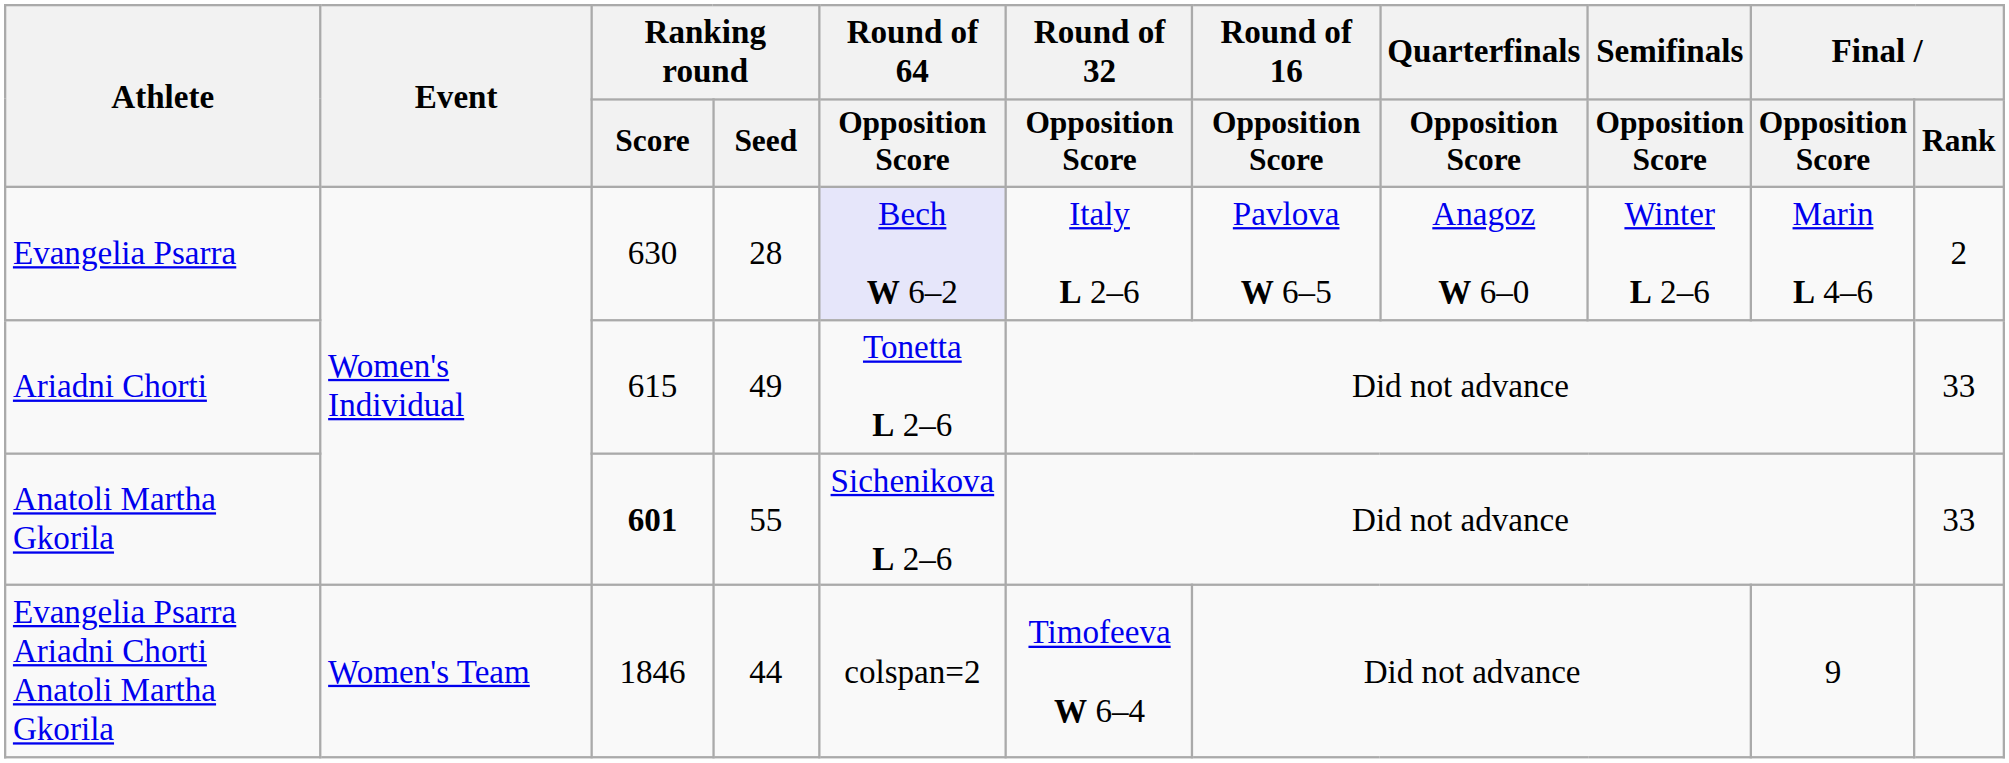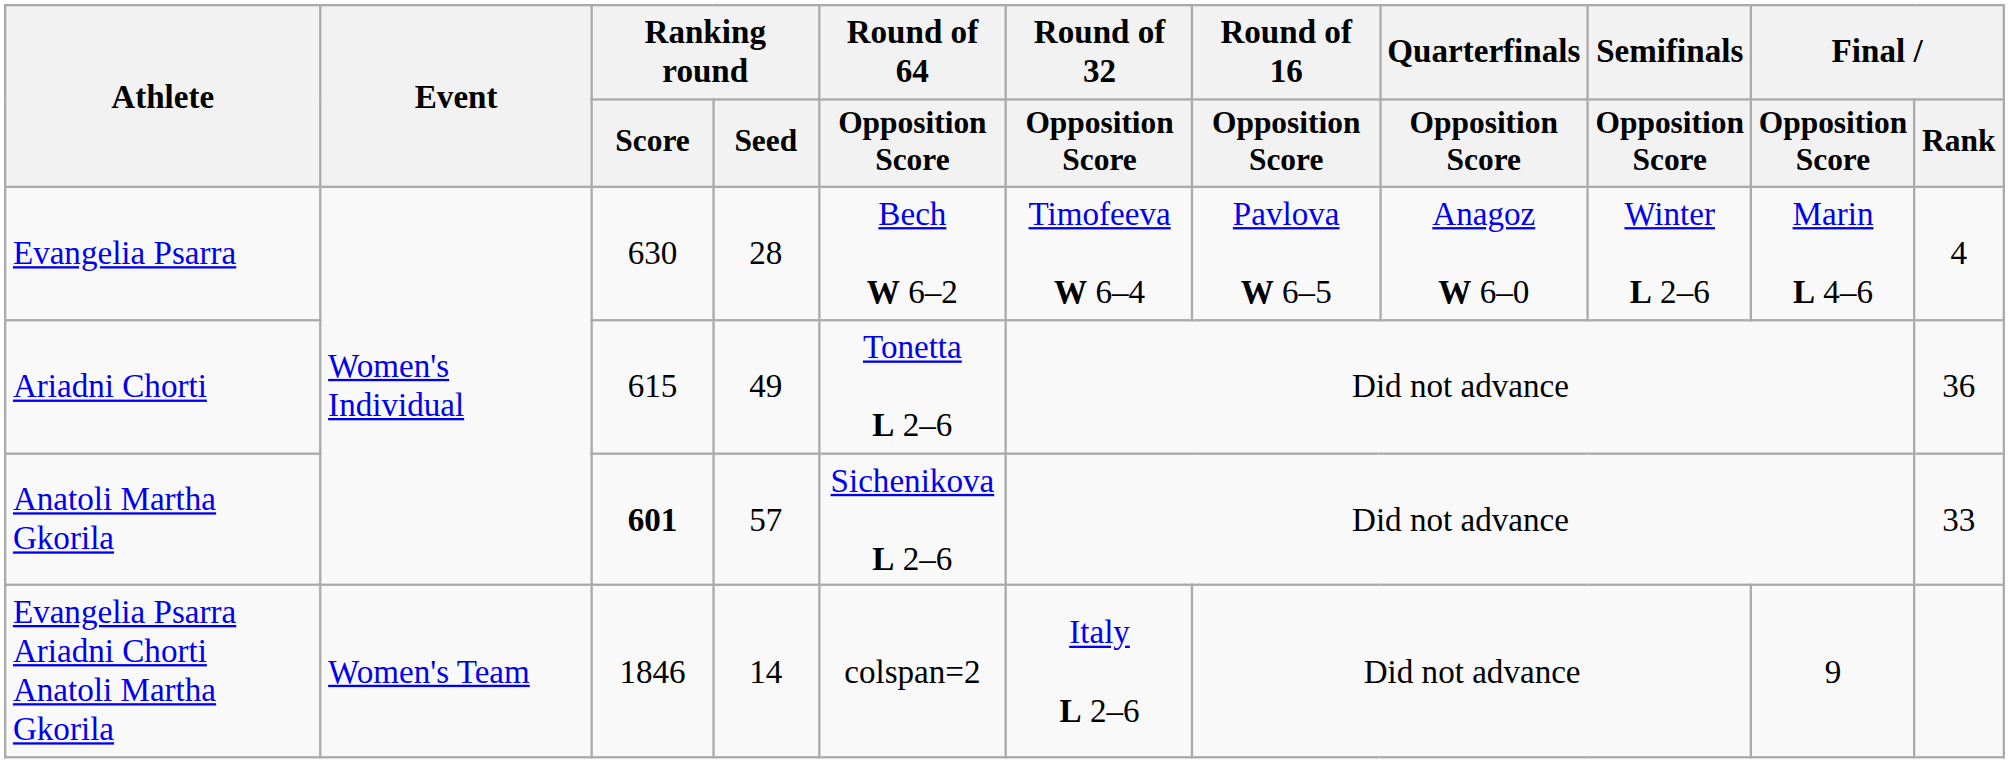(912, 253) lavender background -> (912, 253) no background
(1100, 253) Italy L 2–6 -> (1100, 253) Timofeeva W 6–4
(1959, 253) 2 -> (1959, 253) 4
(1959, 386) 33 -> (1959, 386) 36
(766, 519) 55 -> (766, 519) 57
(766, 671) 44 -> (766, 671) 14
(1100, 671) Timofeeva W 6–4 -> (1100, 671) Italy L 2–6
